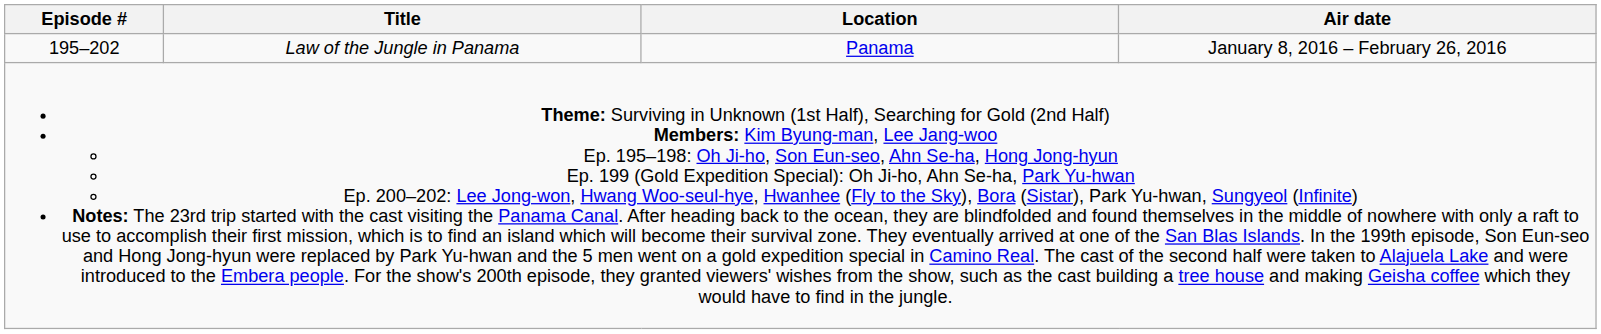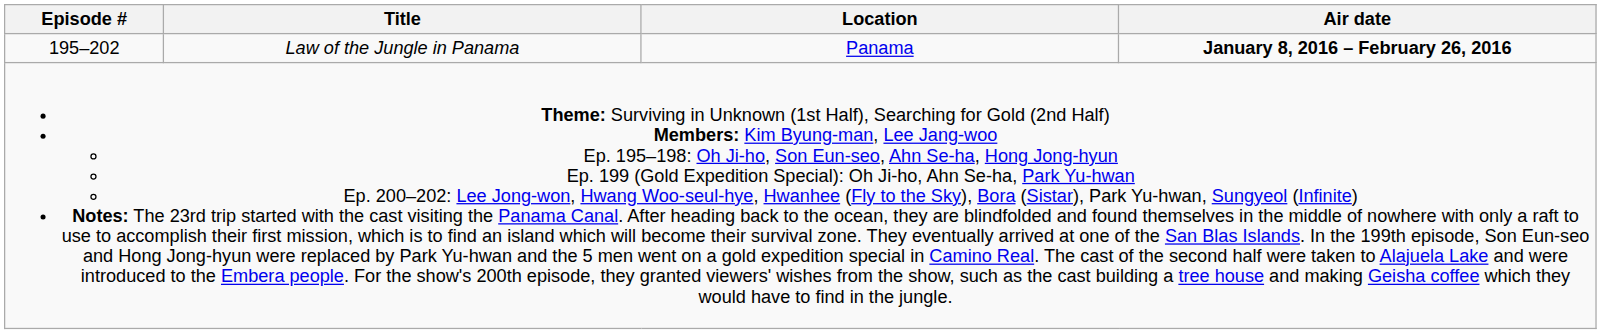(1357, 48) normal -> (1357, 48) bold
